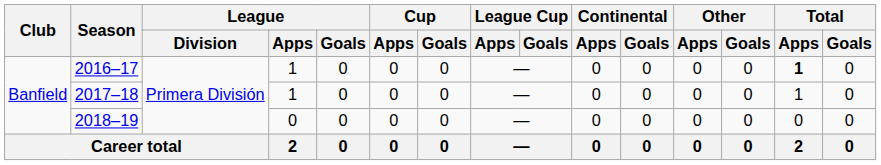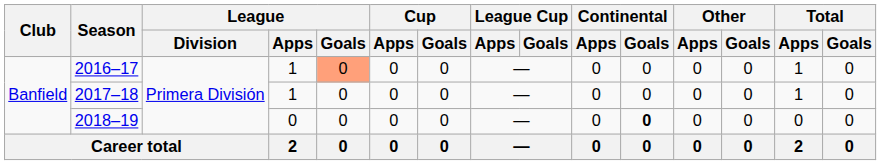(343, 69) no background -> (343, 69) lightsalmon background
(799, 69) bold -> (799, 69) normal
(647, 120) normal -> (647, 120) bold
